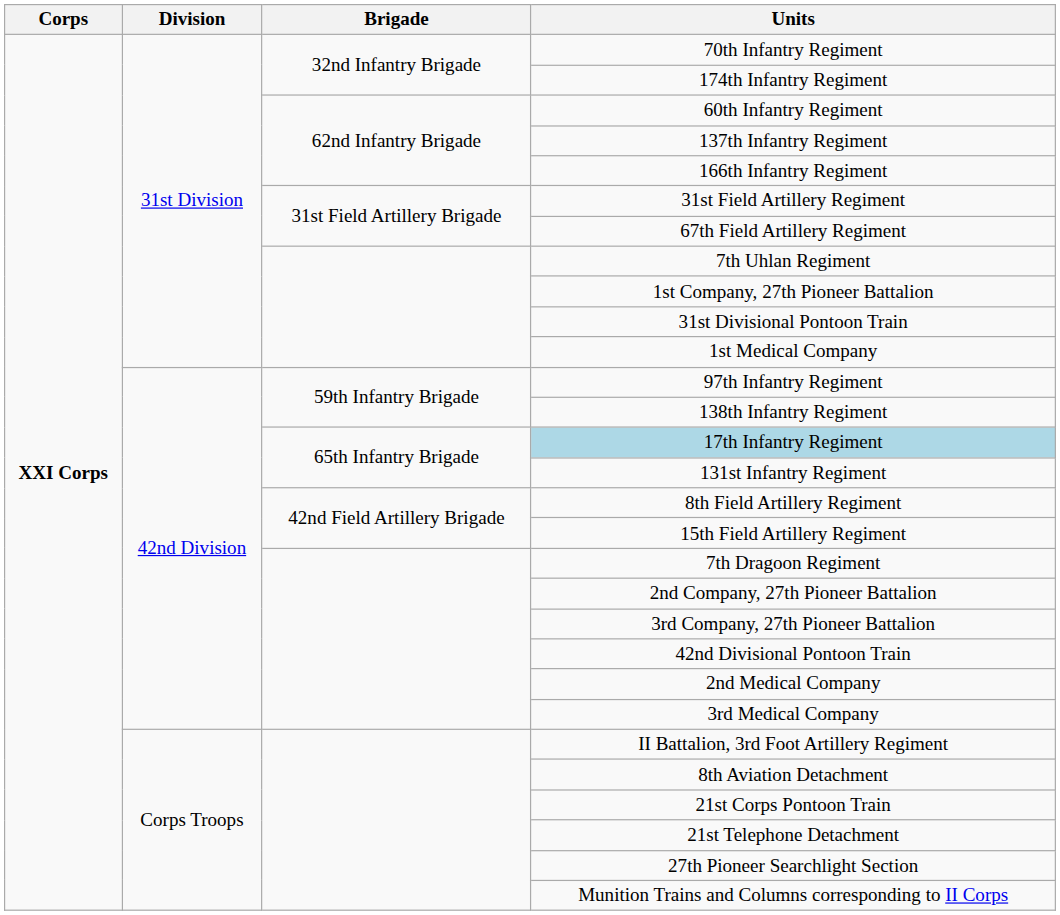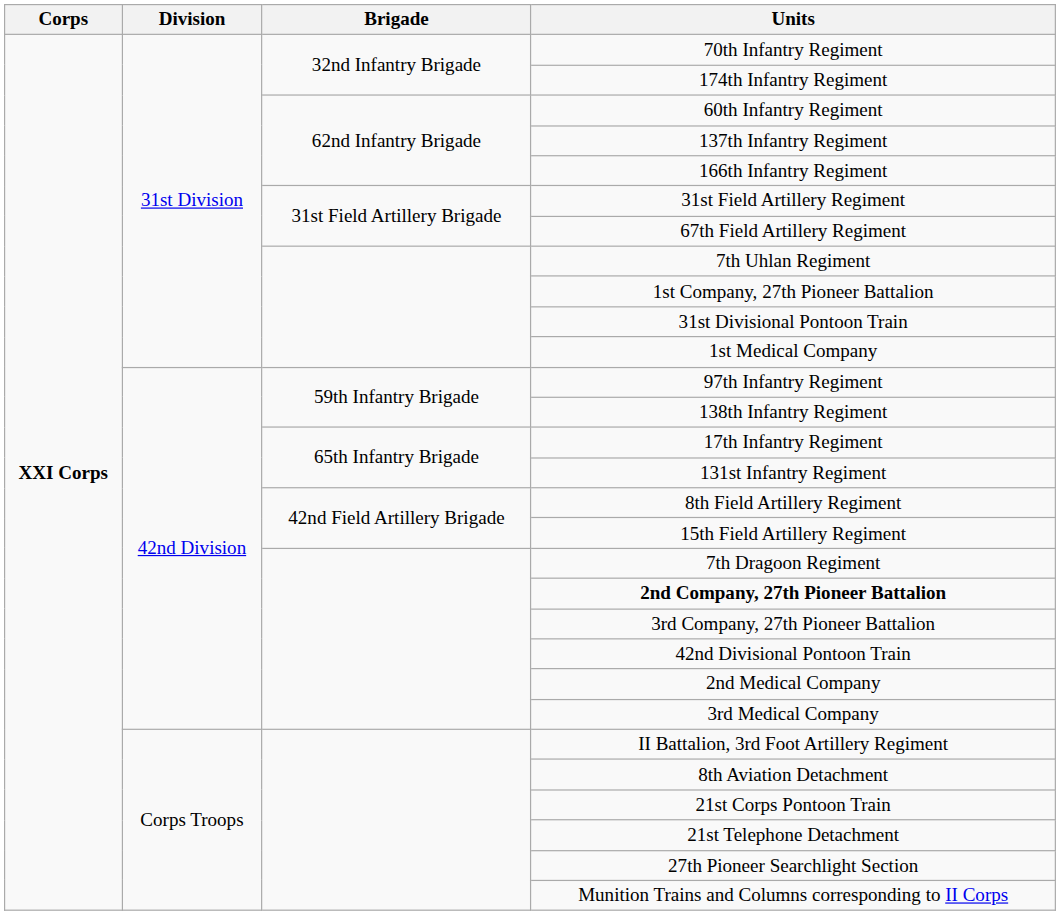(793, 442) lightblue background -> (793, 442) no background
(793, 593) normal -> (793, 593) bold
